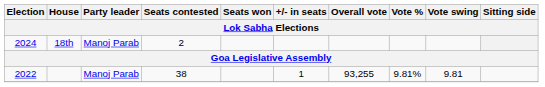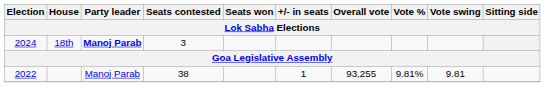(111, 43) normal -> (112, 43) bold
(181, 43) 2 -> (183, 43) 3
